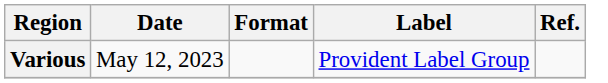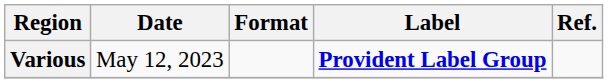(424, 58) normal -> (433, 58) bold
